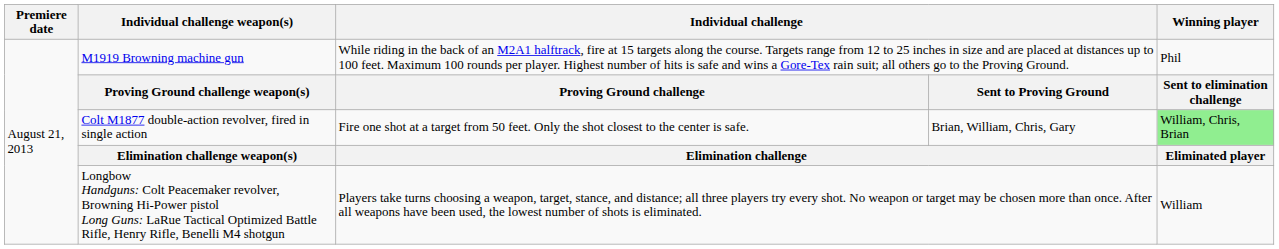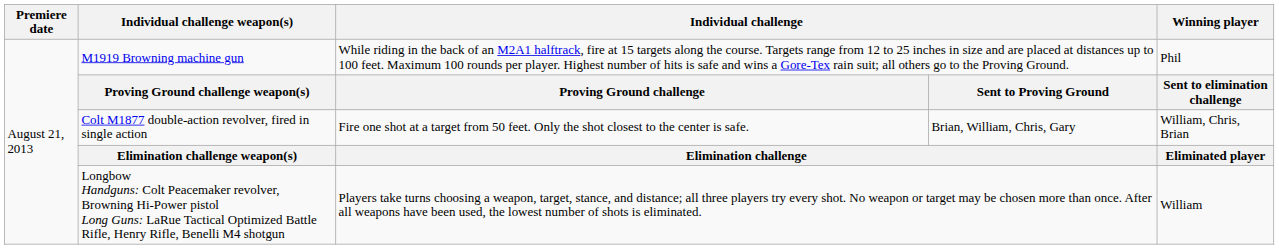(1200, 127) lightgreen background -> (1200, 127) no background
